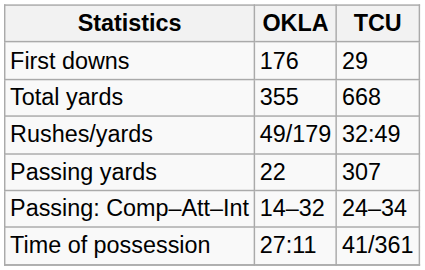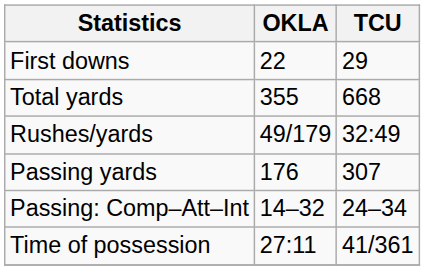(279, 60) 176 -> (273, 60) 22
(273, 171) 22 -> (279, 171) 176
